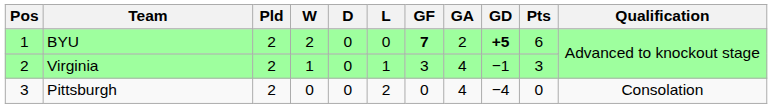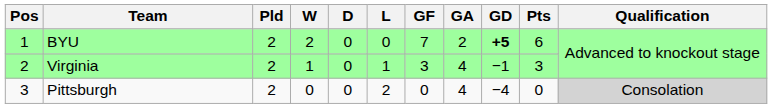(424, 41) bold -> (424, 41) normal
(662, 90) no background -> (662, 90) lightgrey background
